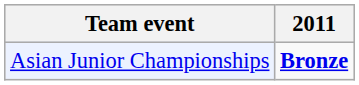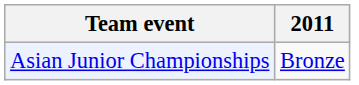(314, 60) bold -> (312, 60) normal
